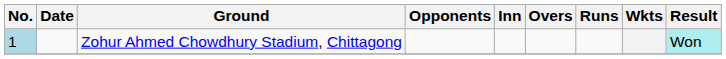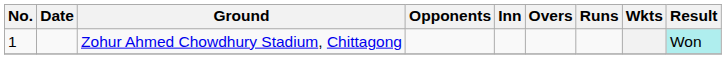(12, 41) lightblue background -> (12, 41) no background
